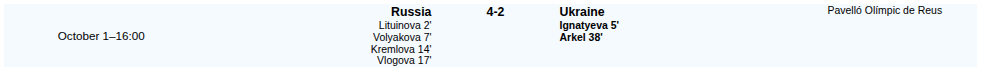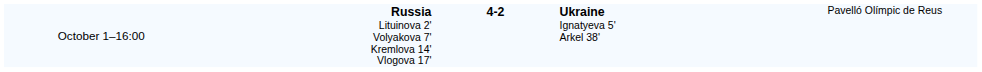(589, 32) bold -> (588, 32) normal
